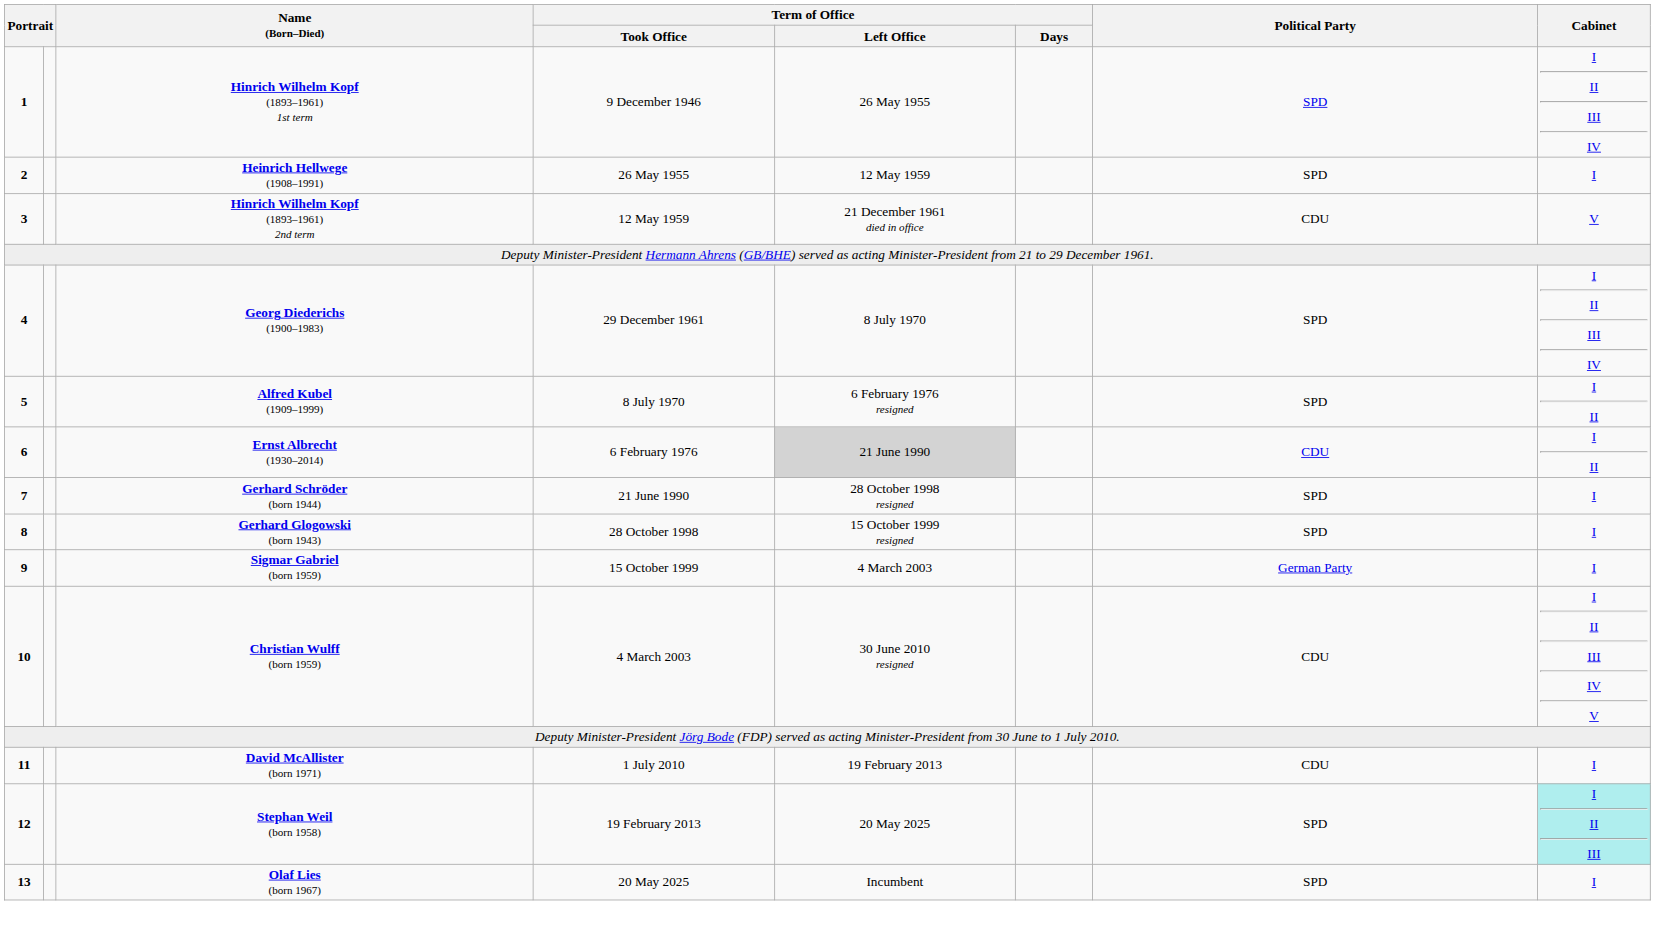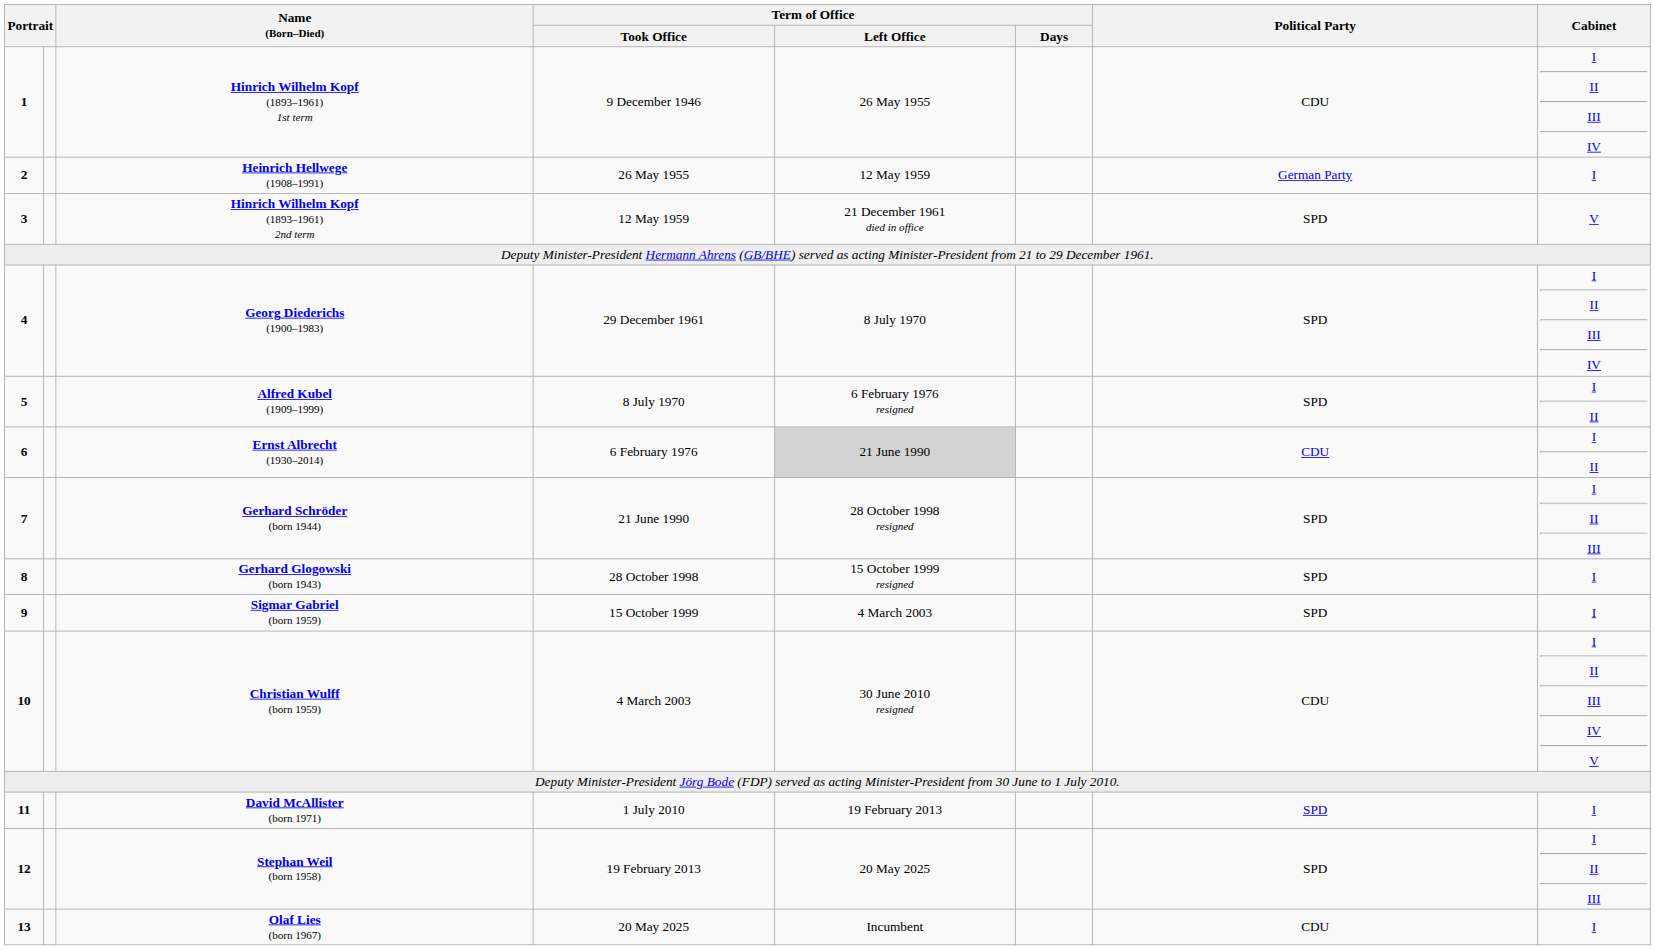(1315, 101) SPD -> (1315, 101) CDU
(1315, 175) SPD -> (1315, 175) German Party
(1315, 218) CDU -> (1315, 218) SPD
(1594, 495) I -> (1594, 518) I II III
(1315, 567) German Party -> (1315, 612) SPD
(1315, 765) CDU -> (1315, 810) SPD
(1594, 823) paleturquoise background -> (1594, 868) no background
(1315, 882) SPD -> (1315, 927) CDU
